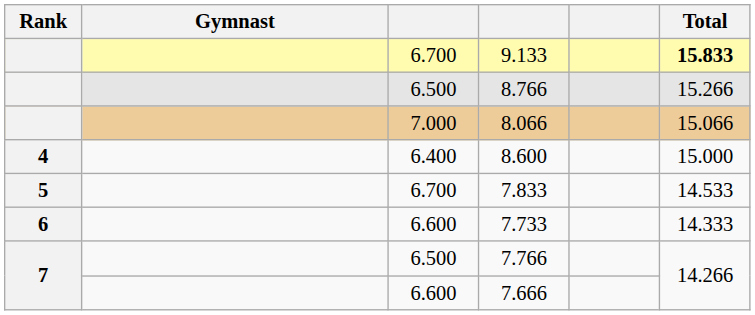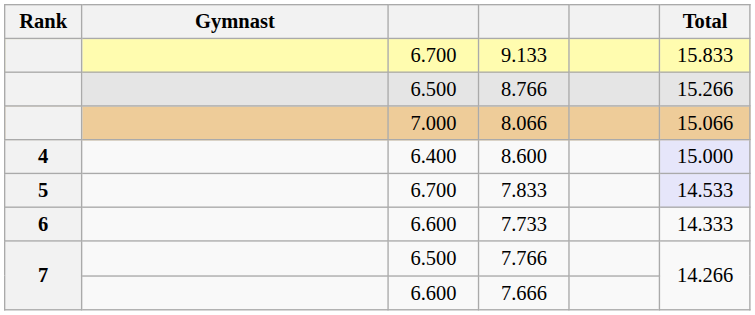(705, 55) bold -> (705, 55) normal
(705, 156) no background -> (705, 156) lavender background
(705, 190) no background -> (705, 190) lavender background
